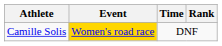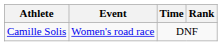(113, 31) gold background -> (113, 31) no background
